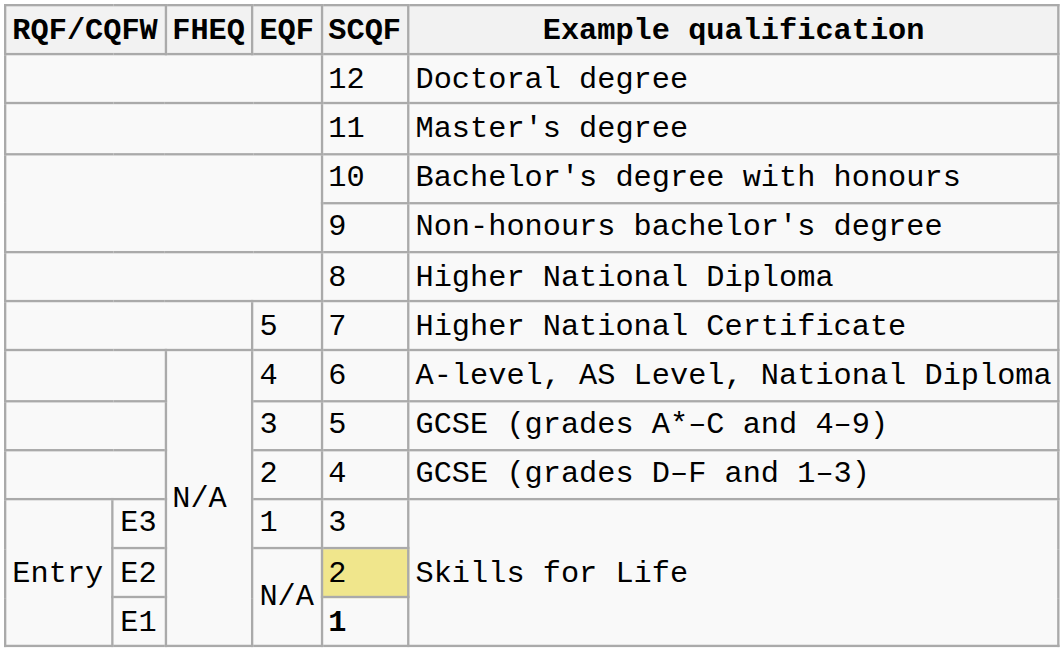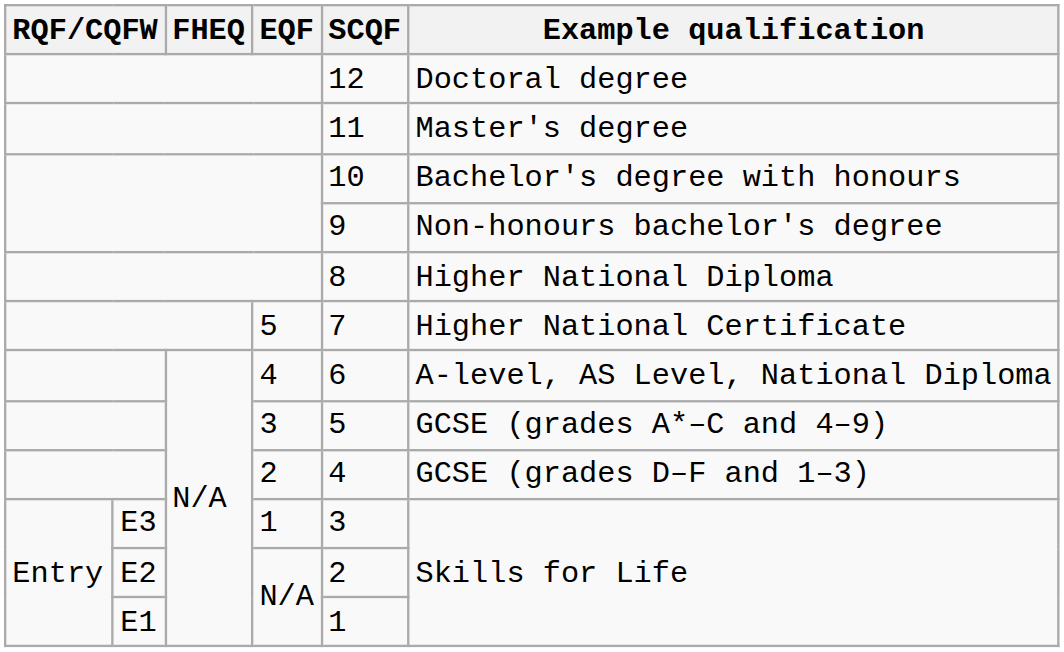(337, 573) khaki background -> (337, 573) no background
(337, 622) bold -> (337, 622) normal
